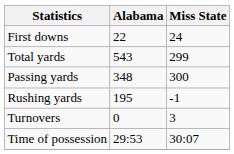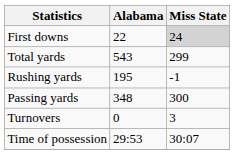(176, 36) no background -> (176, 36) lightgrey background
rows swapped: (45, 97) <-> (43, 77)
